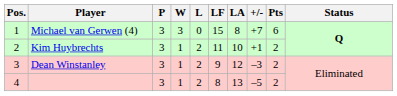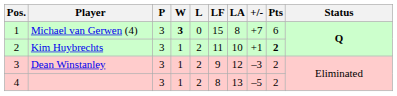(180, 30) normal -> (180, 30) bold
(276, 47) normal -> (276, 47) bold
